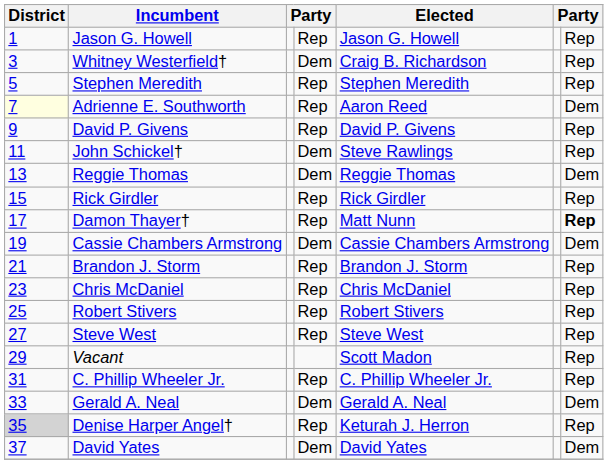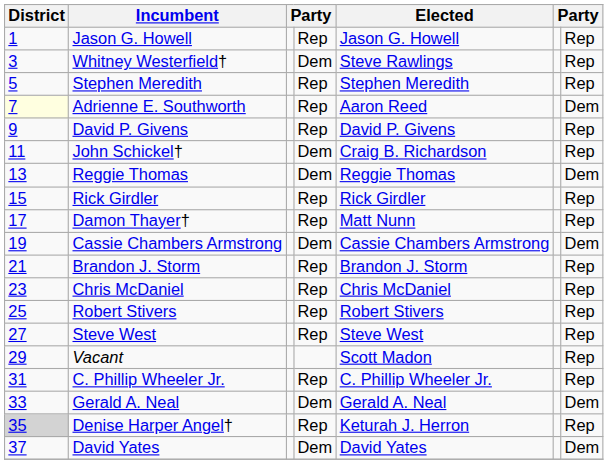(413, 61) Craig B. Richardson -> (396, 61) Steve Rawlings
(396, 152) Steve Rawlings -> (413, 152) Craig B. Richardson
(580, 220) bold -> (580, 220) normal
